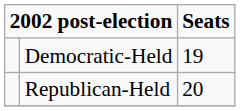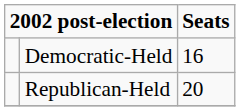(193, 55) 19 -> (193, 55) 16
